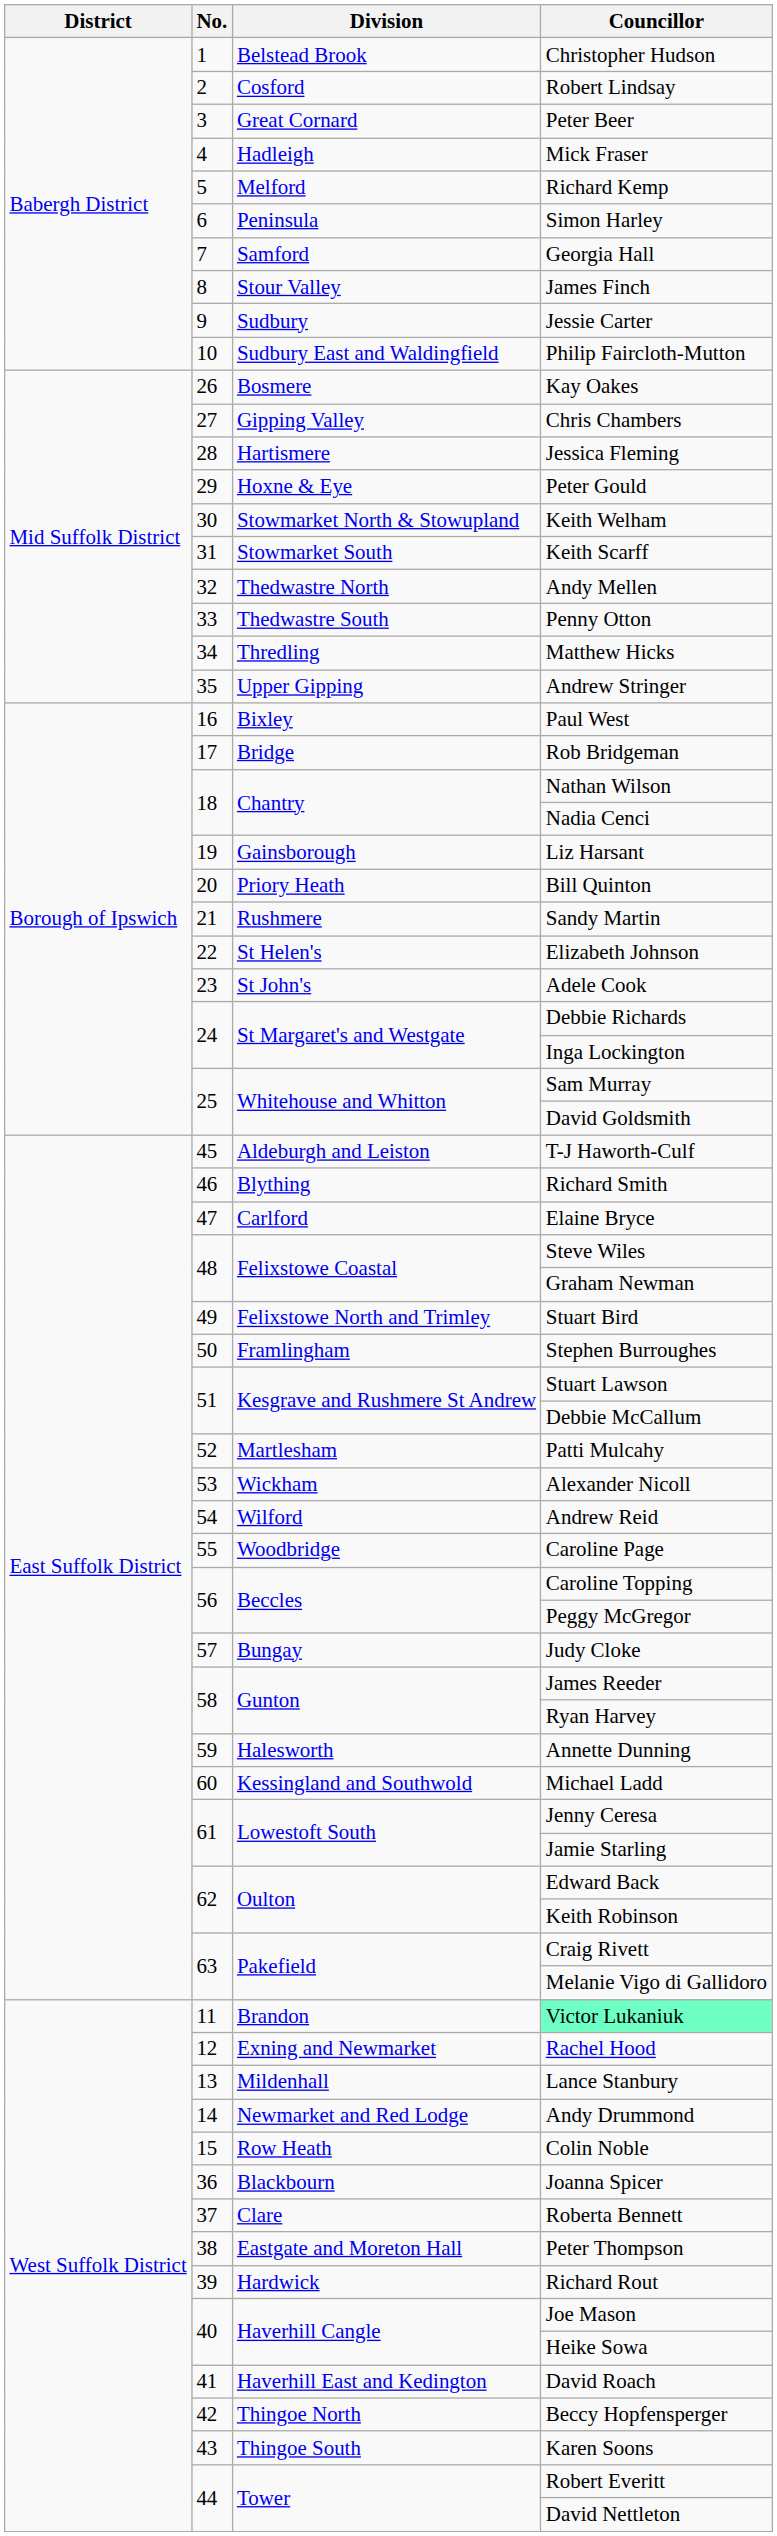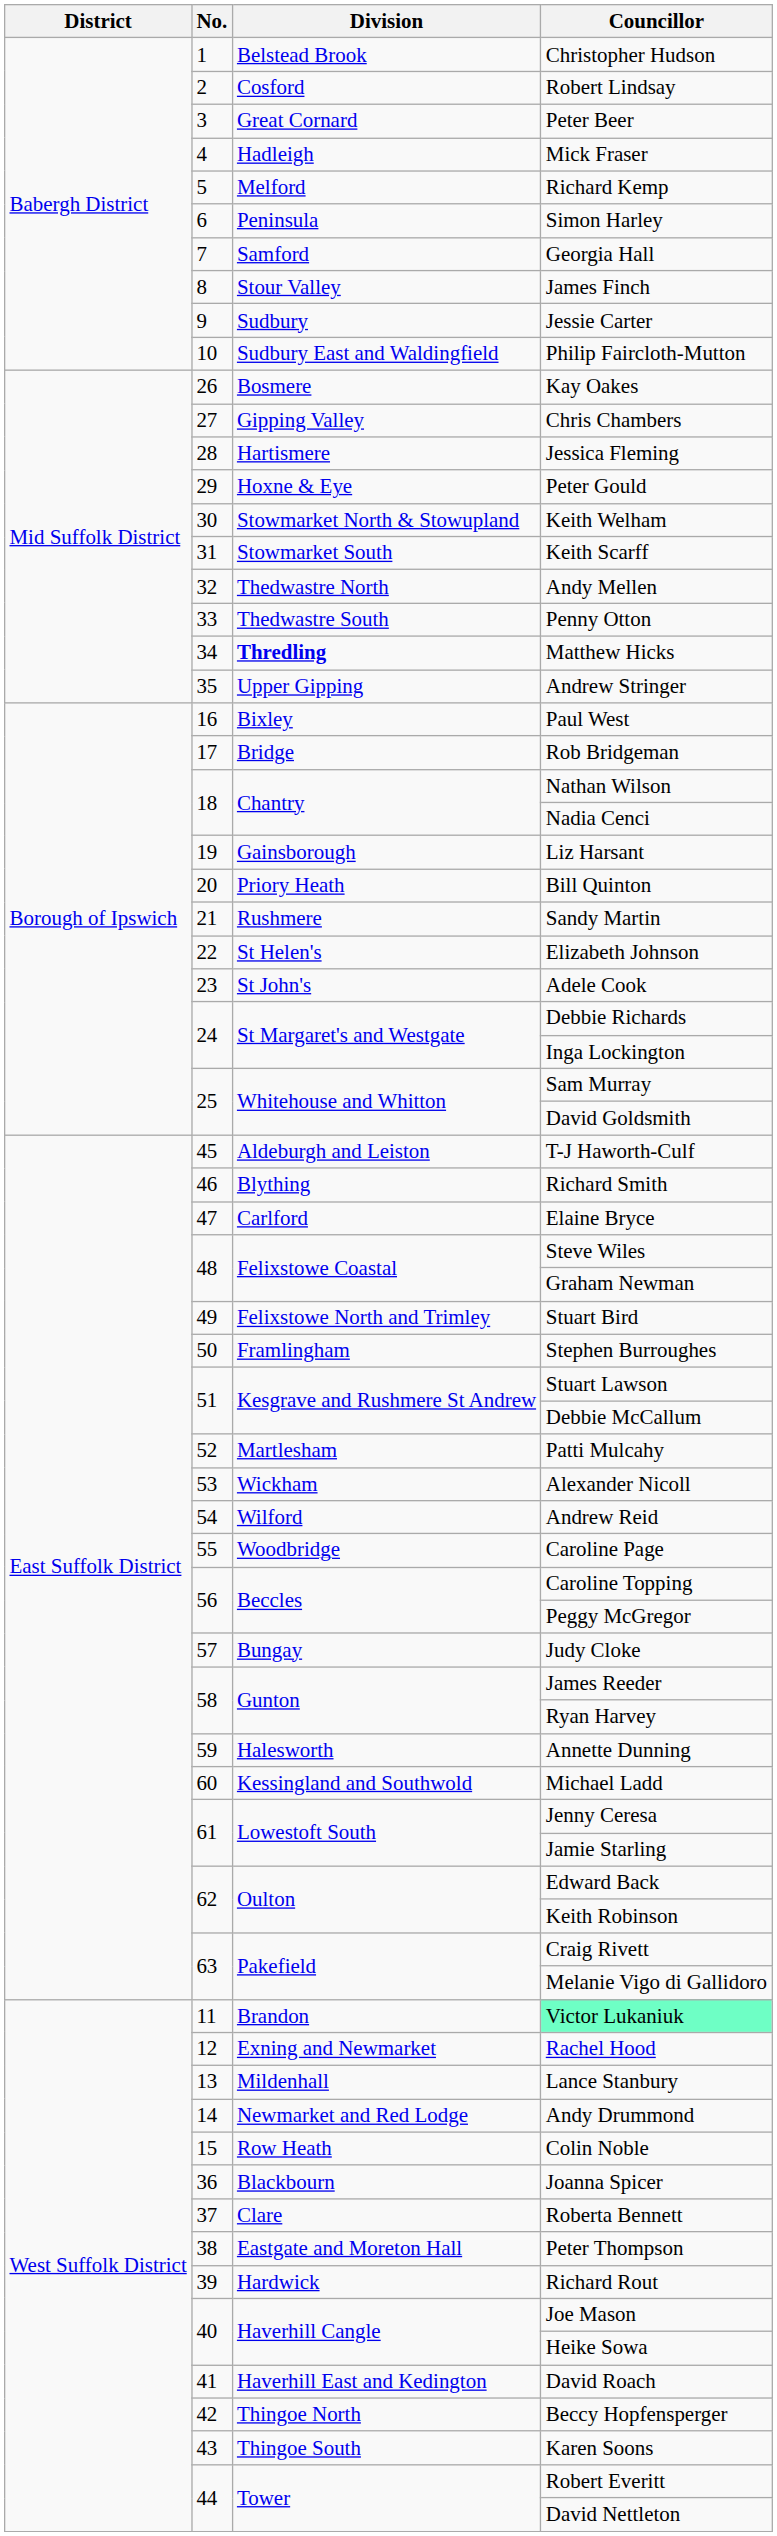(278, 652) normal -> (282, 652) bold
